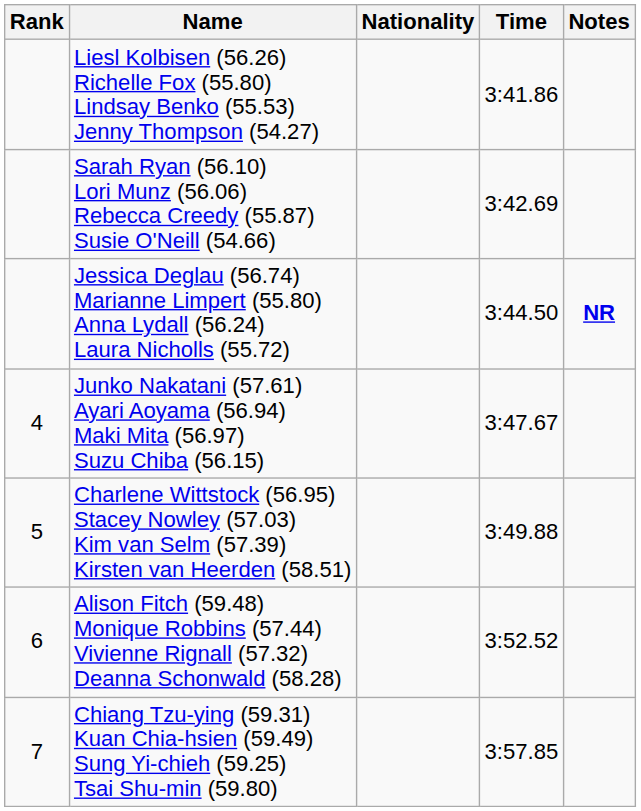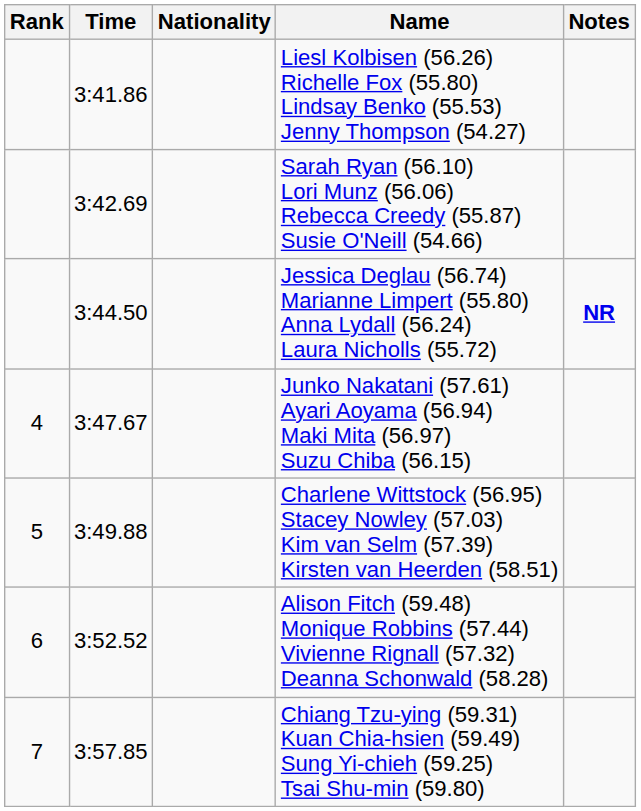columns swapped: (213, 22) <-> (521, 22)
